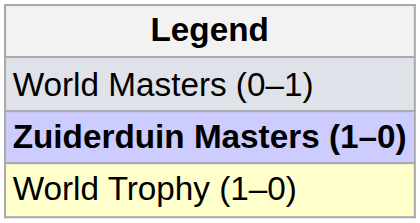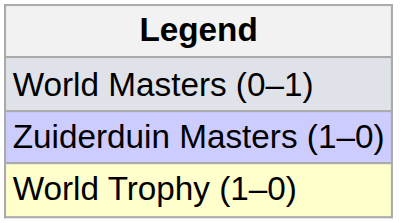(210, 136) bold -> (199, 136) normal
